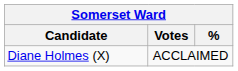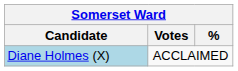(59, 55) no background -> (59, 55) lightblue background
